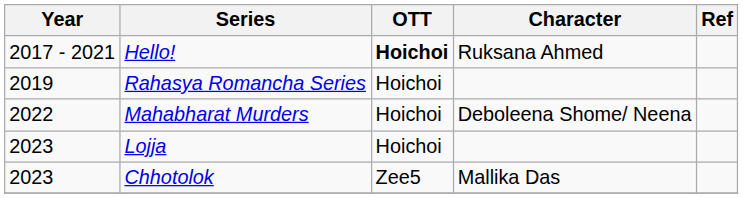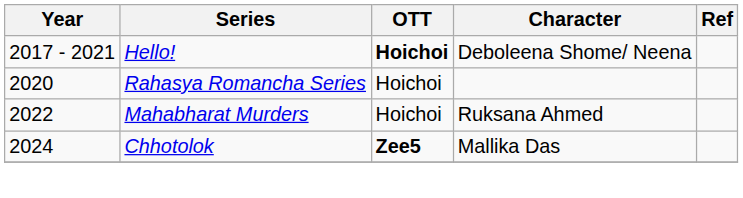(530, 51) Ruksana Ahmed -> (575, 51) Deboleena Shome/ Neena
(31, 83) 2019 -> (31, 83) 2020
(575, 114) Deboleena Shome/ Neena -> (530, 114) Ruksana Ahmed
- row: (145, 146)
(31, 177) 2023 -> (31, 146) 2024
(398, 177) normal -> (398, 146) bold
